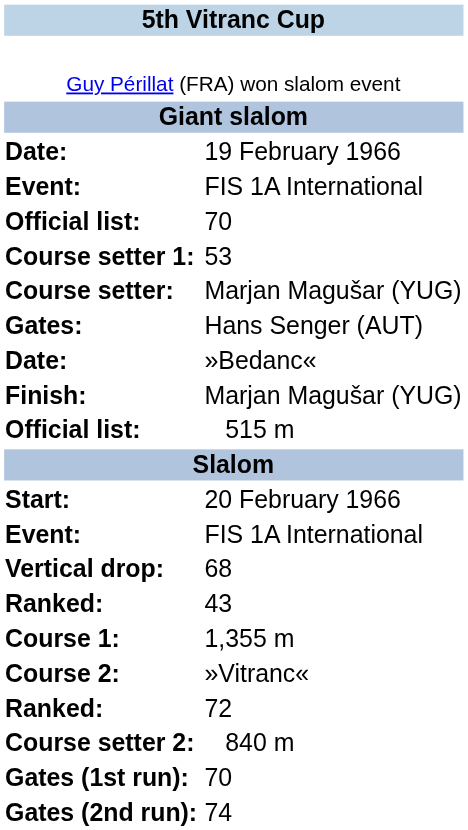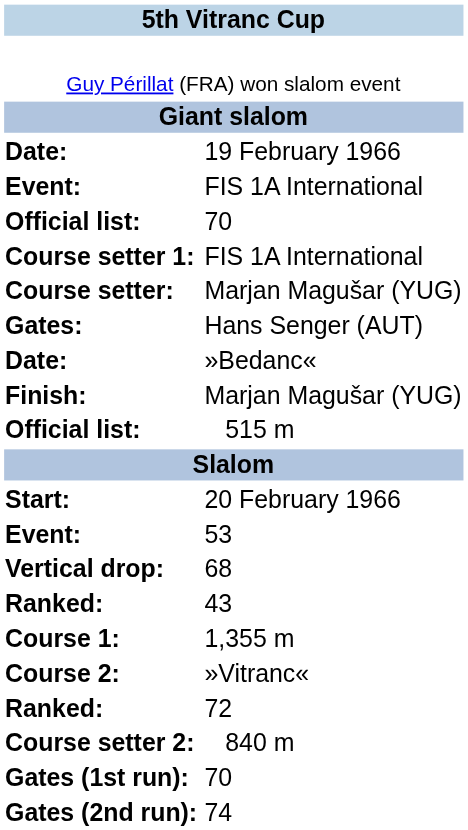(218, 256) 53 -> (314, 256) FIS 1A International
(314, 534) FIS 1A International -> (218, 534) 53
